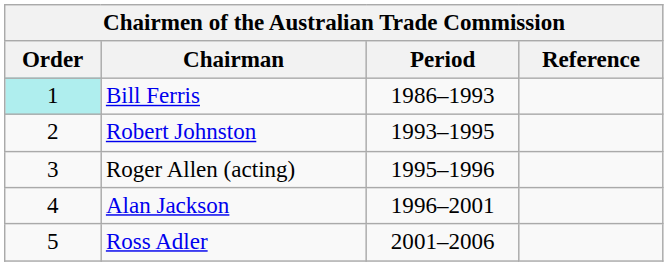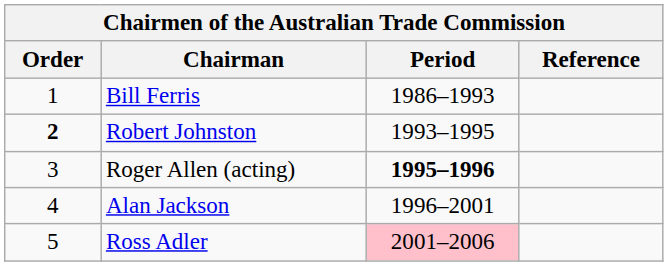(53, 95) paleturquoise background -> (53, 95) no background
(53, 132) normal -> (53, 132) bold
(443, 168) normal -> (443, 168) bold
(443, 242) no background -> (443, 242) pink background
